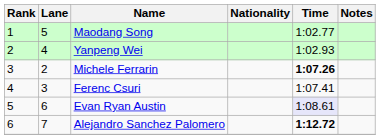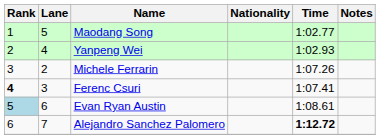(315, 69) bold -> (315, 69) normal
(10, 87) normal -> (10, 87) bold
(10, 106) no background -> (10, 106) lightblue background
(315, 106) lavender background -> (315, 106) no background
